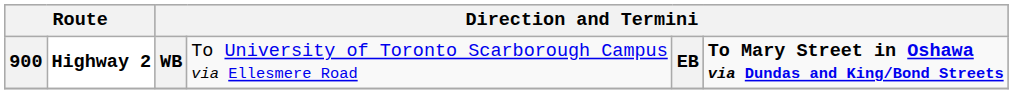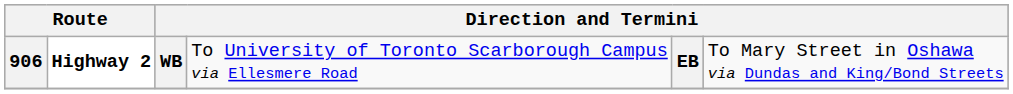(26, 62) 900 -> (26, 62) 906
(856, 62) bold -> (856, 61) normal
